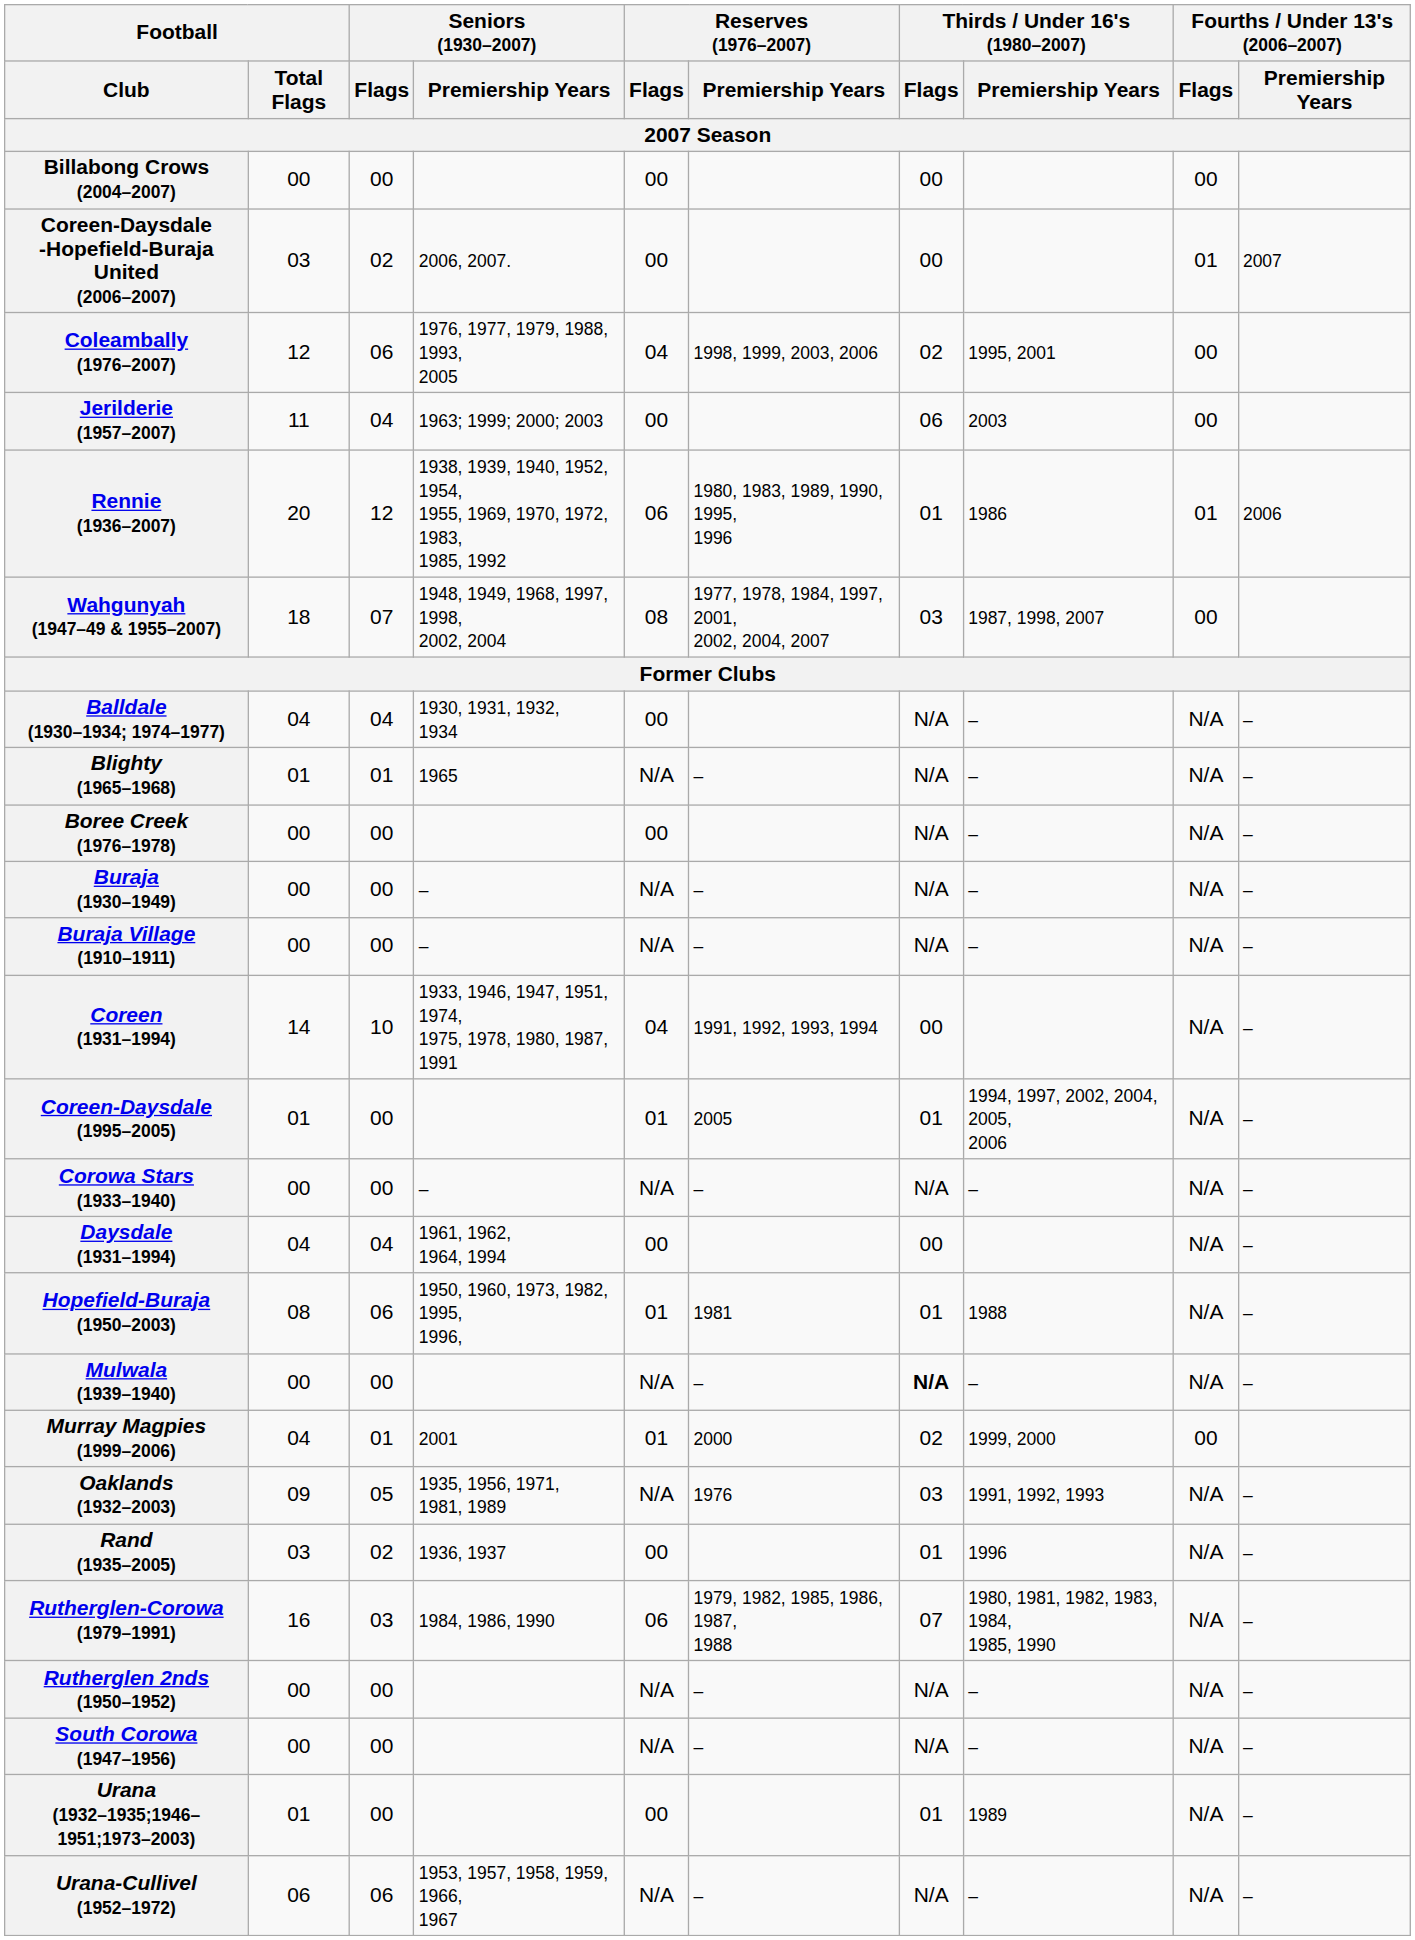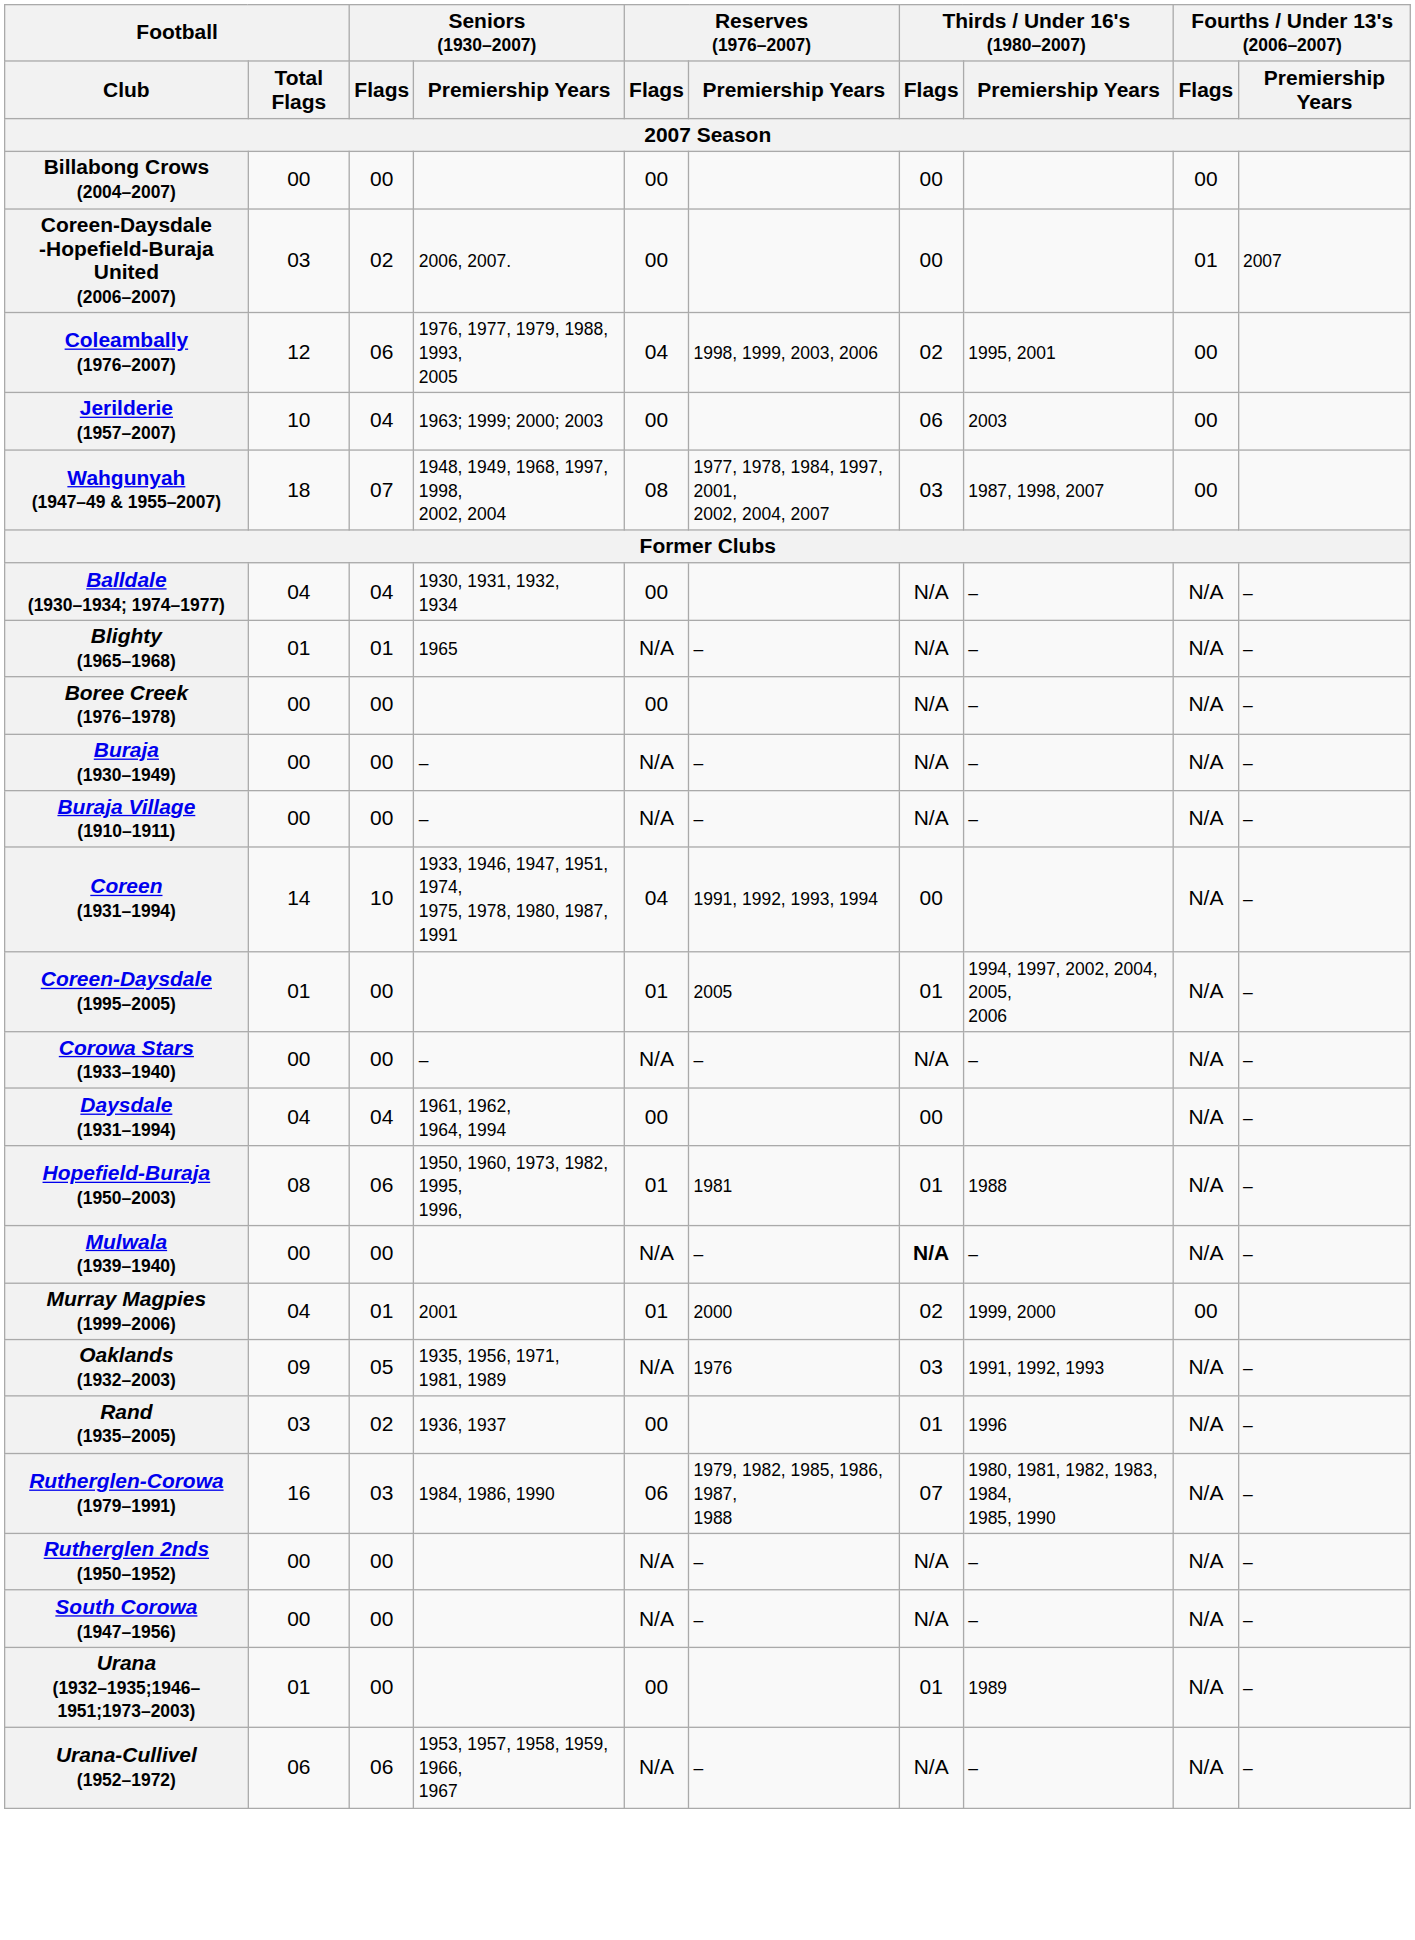(299, 420) 11 -> (299, 420) 10
- row: (126, 513)
